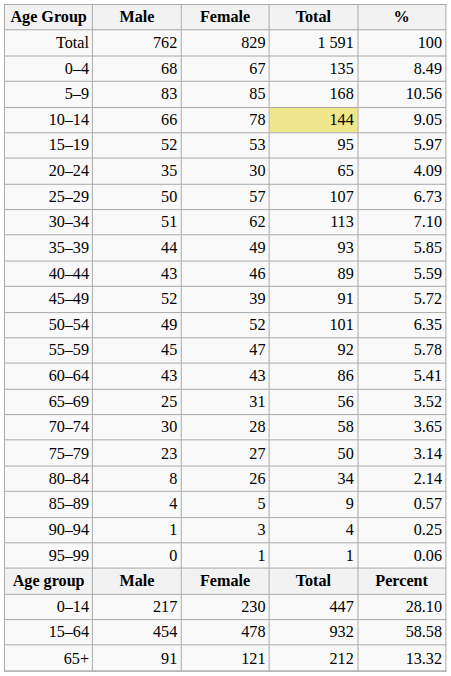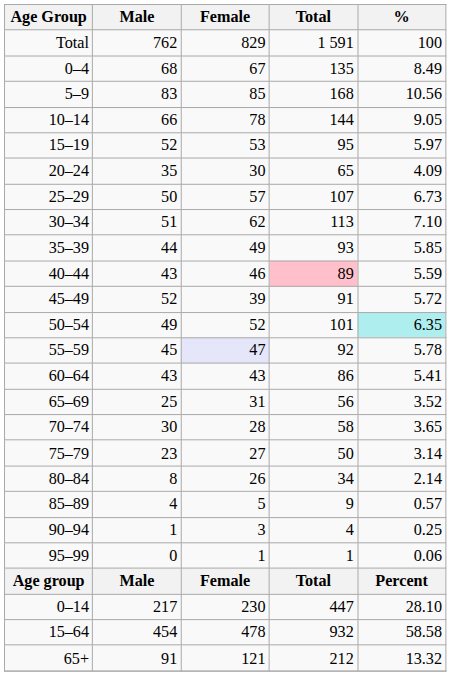(342, 119) khaki background -> (342, 119) no background
(346, 273) no background -> (346, 273) pink background
(428, 324) no background -> (428, 324) paleturquoise background
(257, 350) no background -> (257, 350) lavender background
